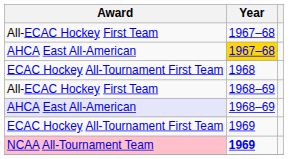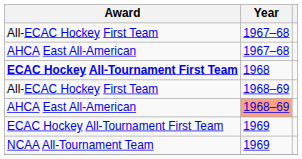(252, 51) gold background -> (266, 51) no background
(115, 70) normal -> (122, 70) bold
(72, 107) lavender background -> (72, 107) no background
(252, 107) no background -> (266, 107) lightsalmon background
(80, 145) pink background -> (80, 145) no background
(242, 145) bold -> (256, 145) normal
